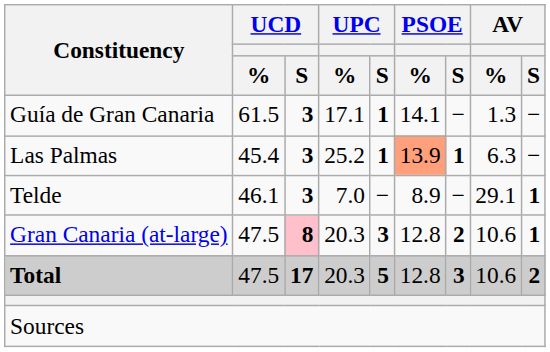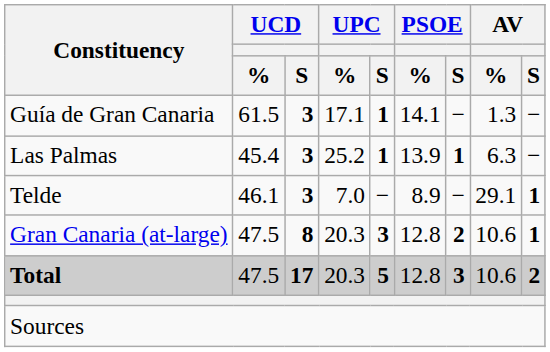(420, 155) lightsalmon background -> (420, 155) no background
(308, 235) pink background -> (308, 235) no background
